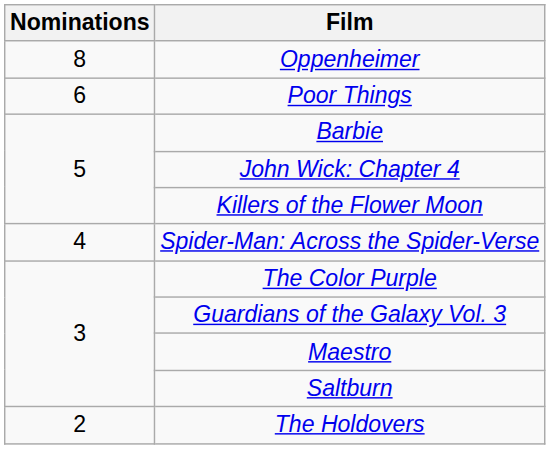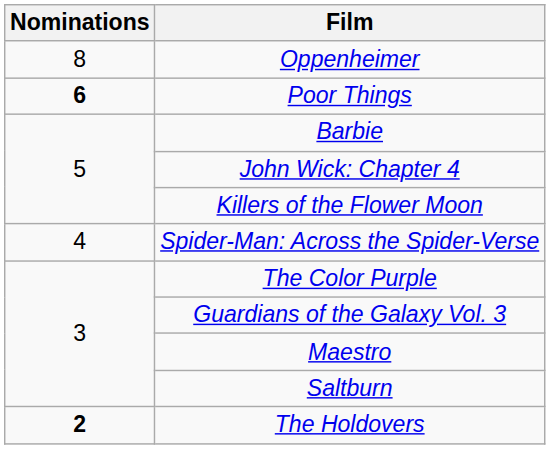(80, 95) normal -> (80, 95) bold
(80, 424) normal -> (80, 424) bold
